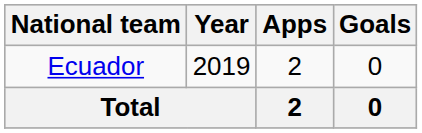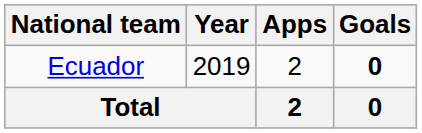(375, 66) normal -> (375, 66) bold
